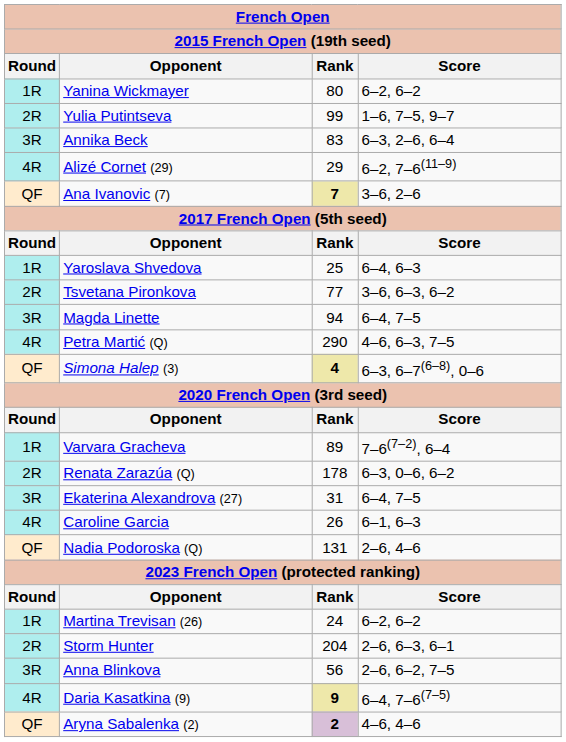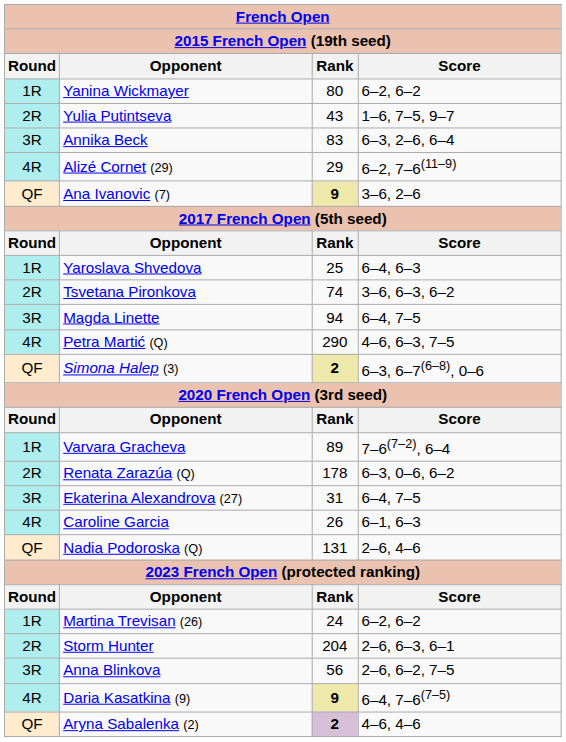(335, 115) 99 -> (335, 115) 43
(335, 193) 7 -> (335, 193) 9
(335, 291) 77 -> (335, 291) 74
(335, 368) 4 -> (335, 368) 2
